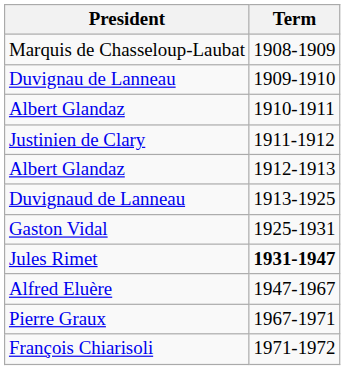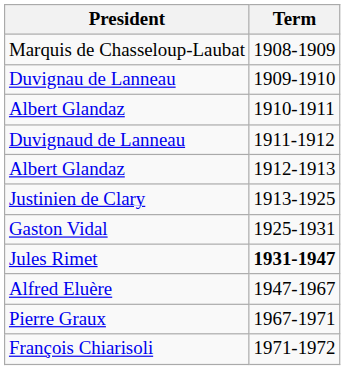(77, 139) Justinien de Clary -> (97, 139) Duvignaud de Lanneau
(97, 199) Duvignaud de Lanneau -> (77, 199) Justinien de Clary
